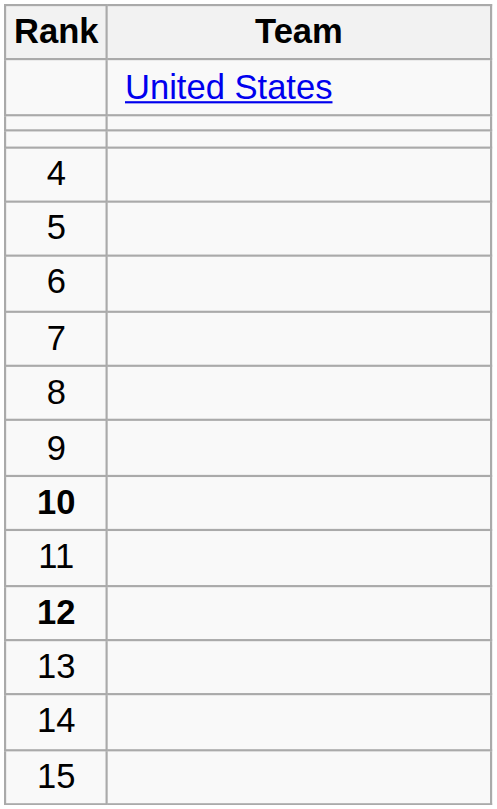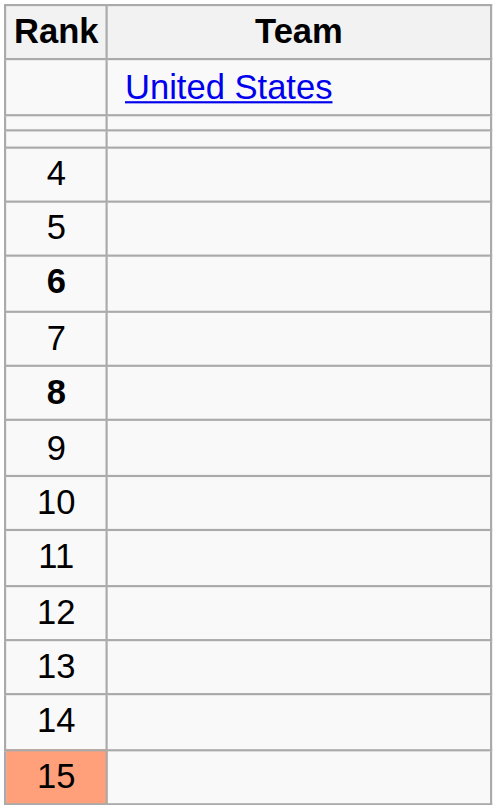(56, 283) normal -> (56, 283) bold
(56, 392) normal -> (56, 392) bold
(56, 502) bold -> (56, 502) normal
(56, 611) bold -> (56, 611) normal
(56, 776) no background -> (56, 776) lightsalmon background
